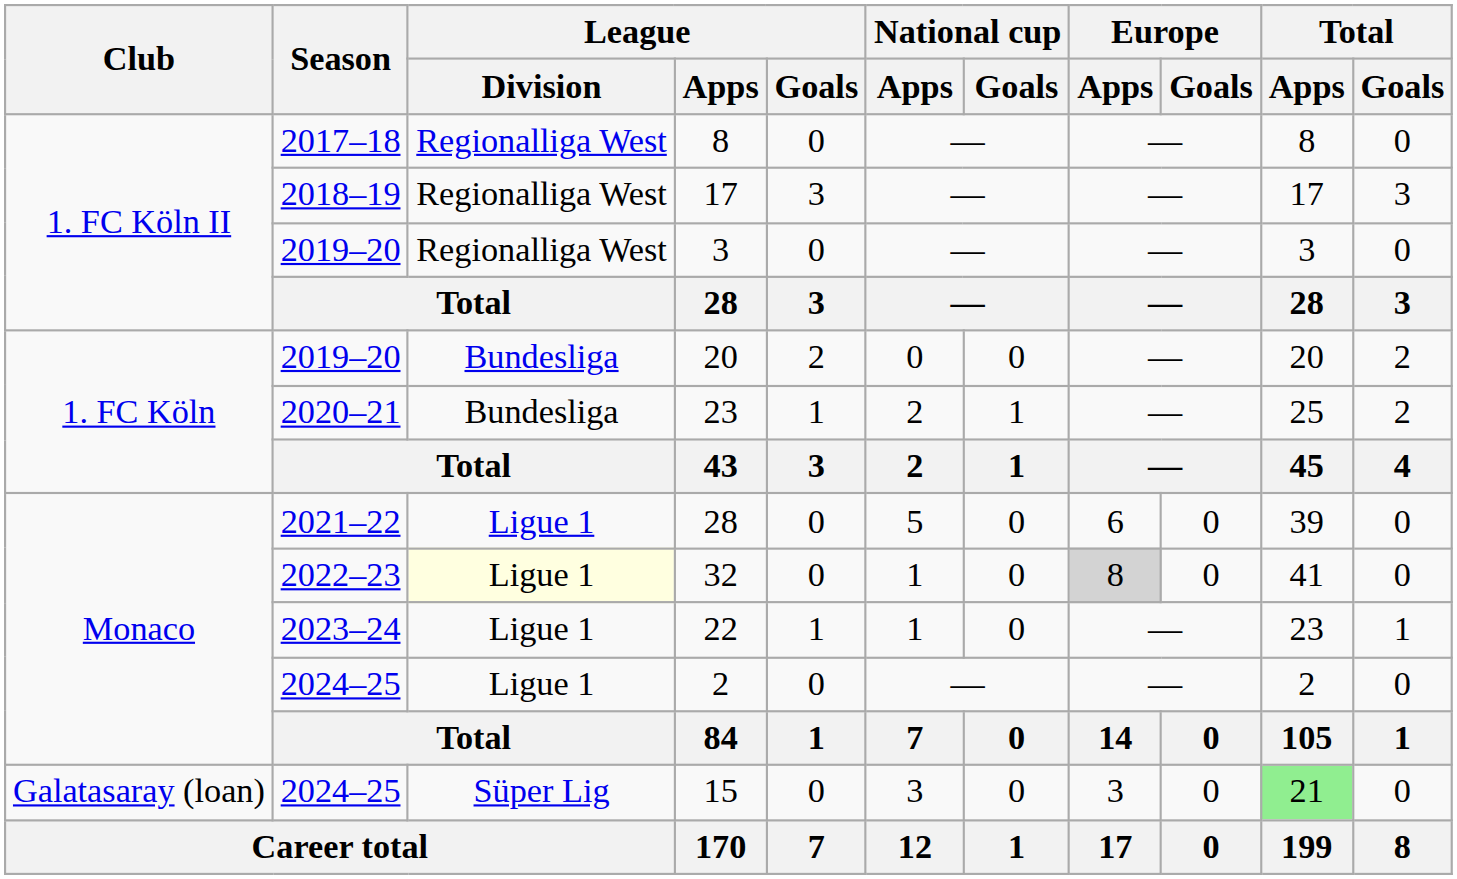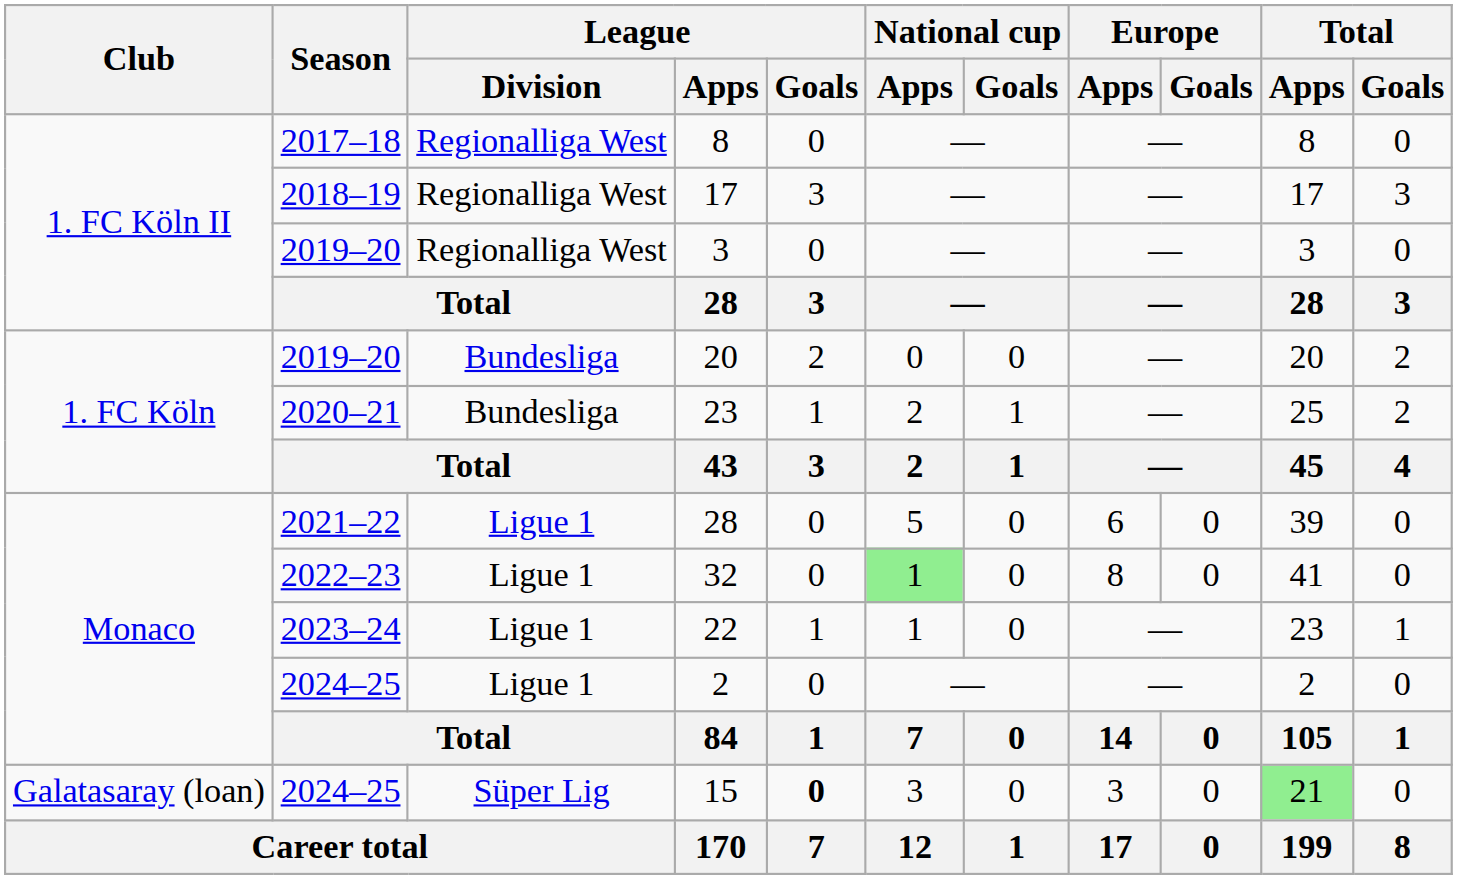(542, 574) lightyellow background -> (542, 574) no background
(915, 574) no background -> (915, 574) lightgreen background
(1115, 574) lightgrey background -> (1115, 574) no background
(816, 791) normal -> (816, 791) bold
